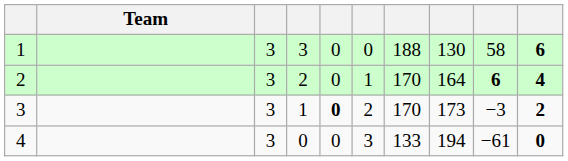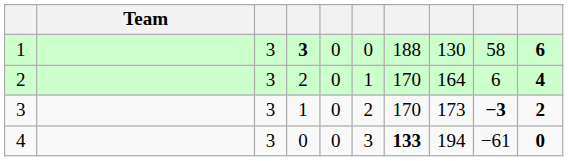(303, 49) normal -> (303, 49) bold
(496, 79) bold -> (496, 79) normal
(336, 110) bold -> (336, 110) normal
(496, 110) normal -> (496, 110) bold
(407, 140) normal -> (407, 140) bold
